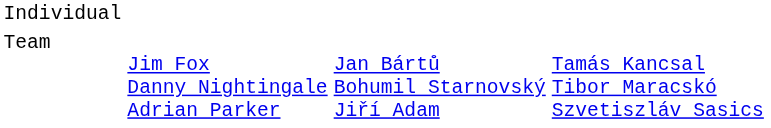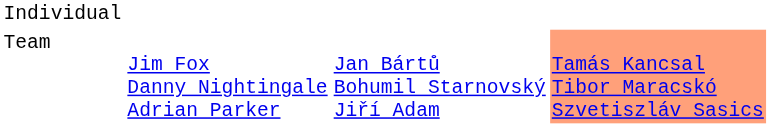(658, 88) no background -> (658, 88) lightsalmon background
